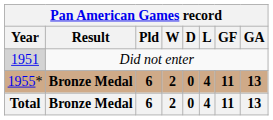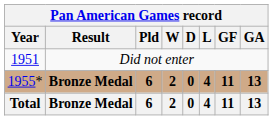(25, 59) lightgrey background -> (25, 59) no background
